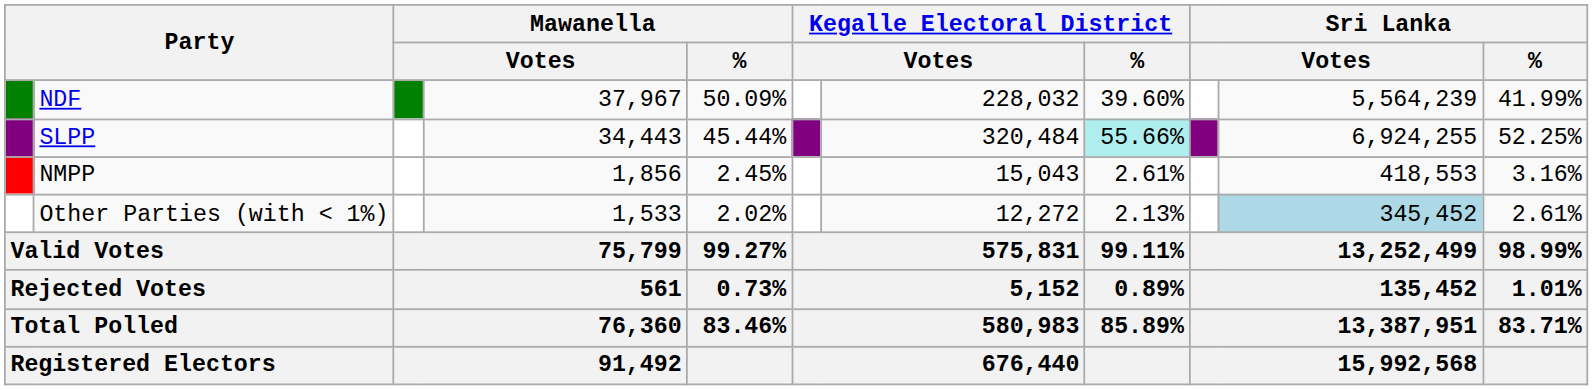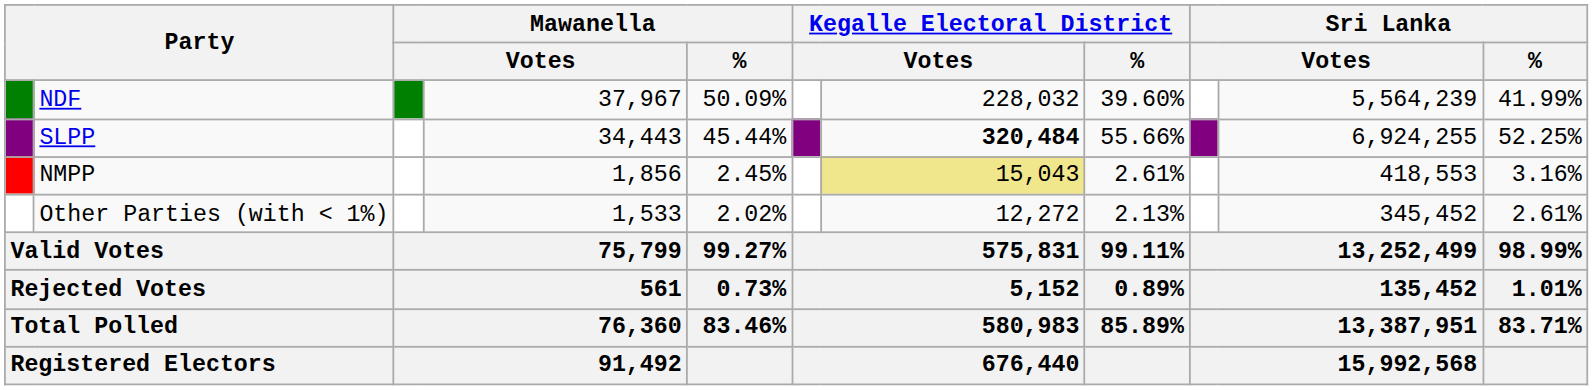(1031, 138) normal -> (1031, 138) bold
(1142, 138) paleturquoise background -> (1142, 138) no background
(1038, 176) no background -> (1038, 176) khaki background
(1428, 213) lightblue background -> (1428, 213) no background
